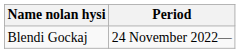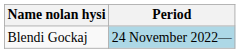(172, 37) no background -> (172, 37) lightblue background
